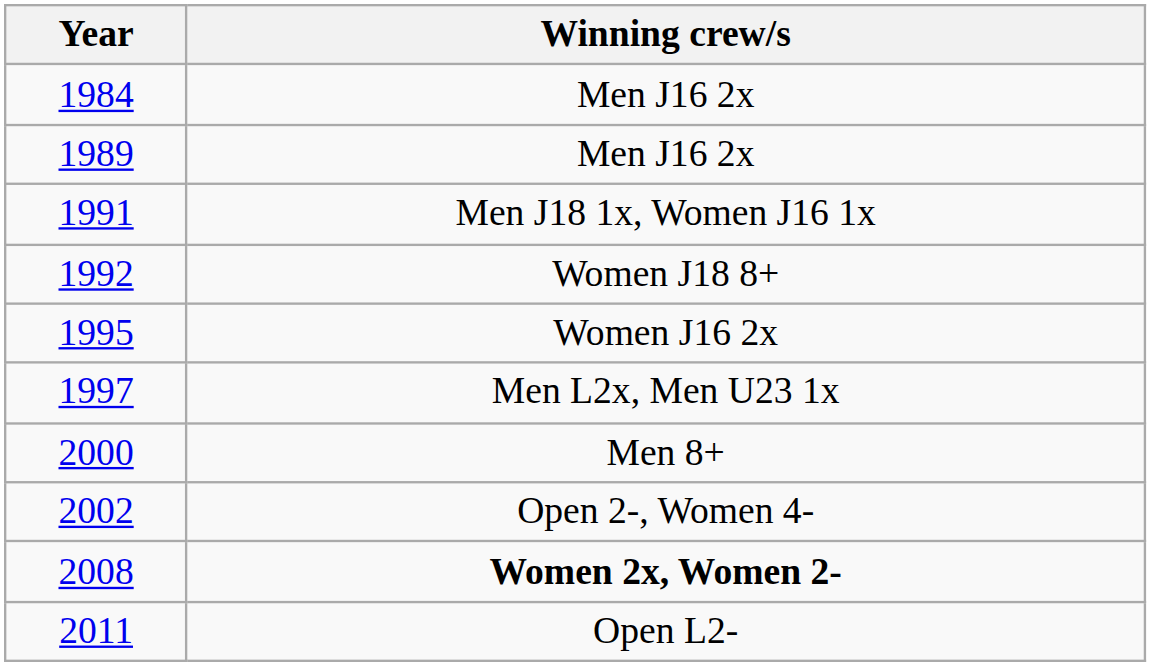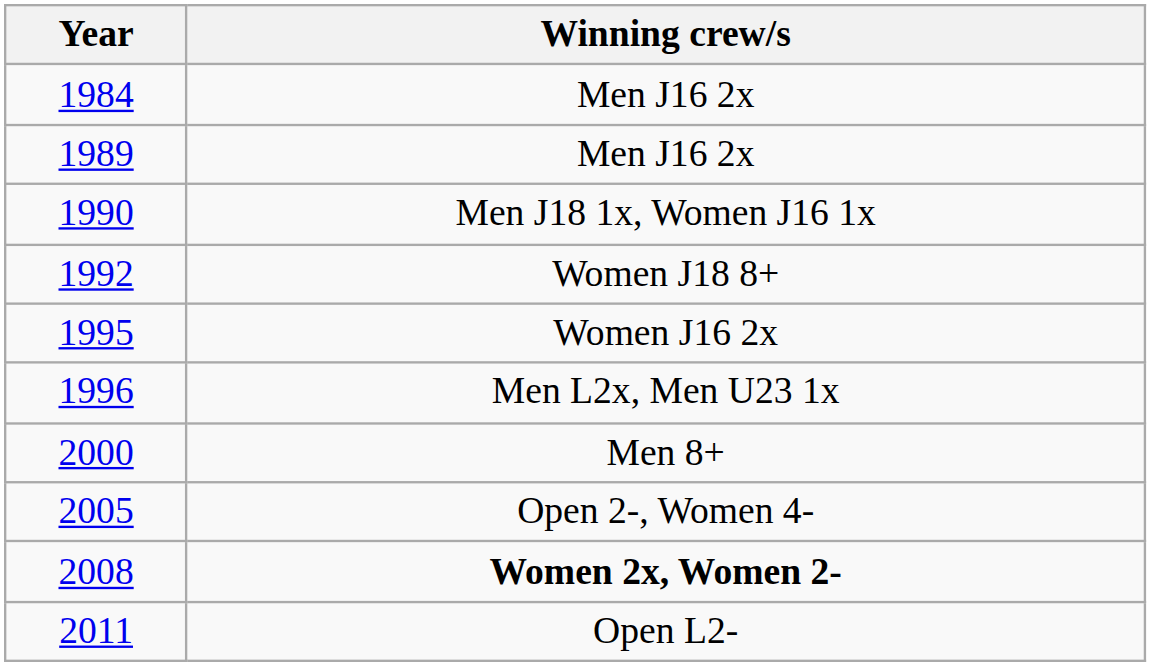(96, 213) 1991 -> (96, 213) 1990
(96, 392) 1997 -> (96, 392) 1996
(96, 511) 2002 -> (96, 511) 2005
